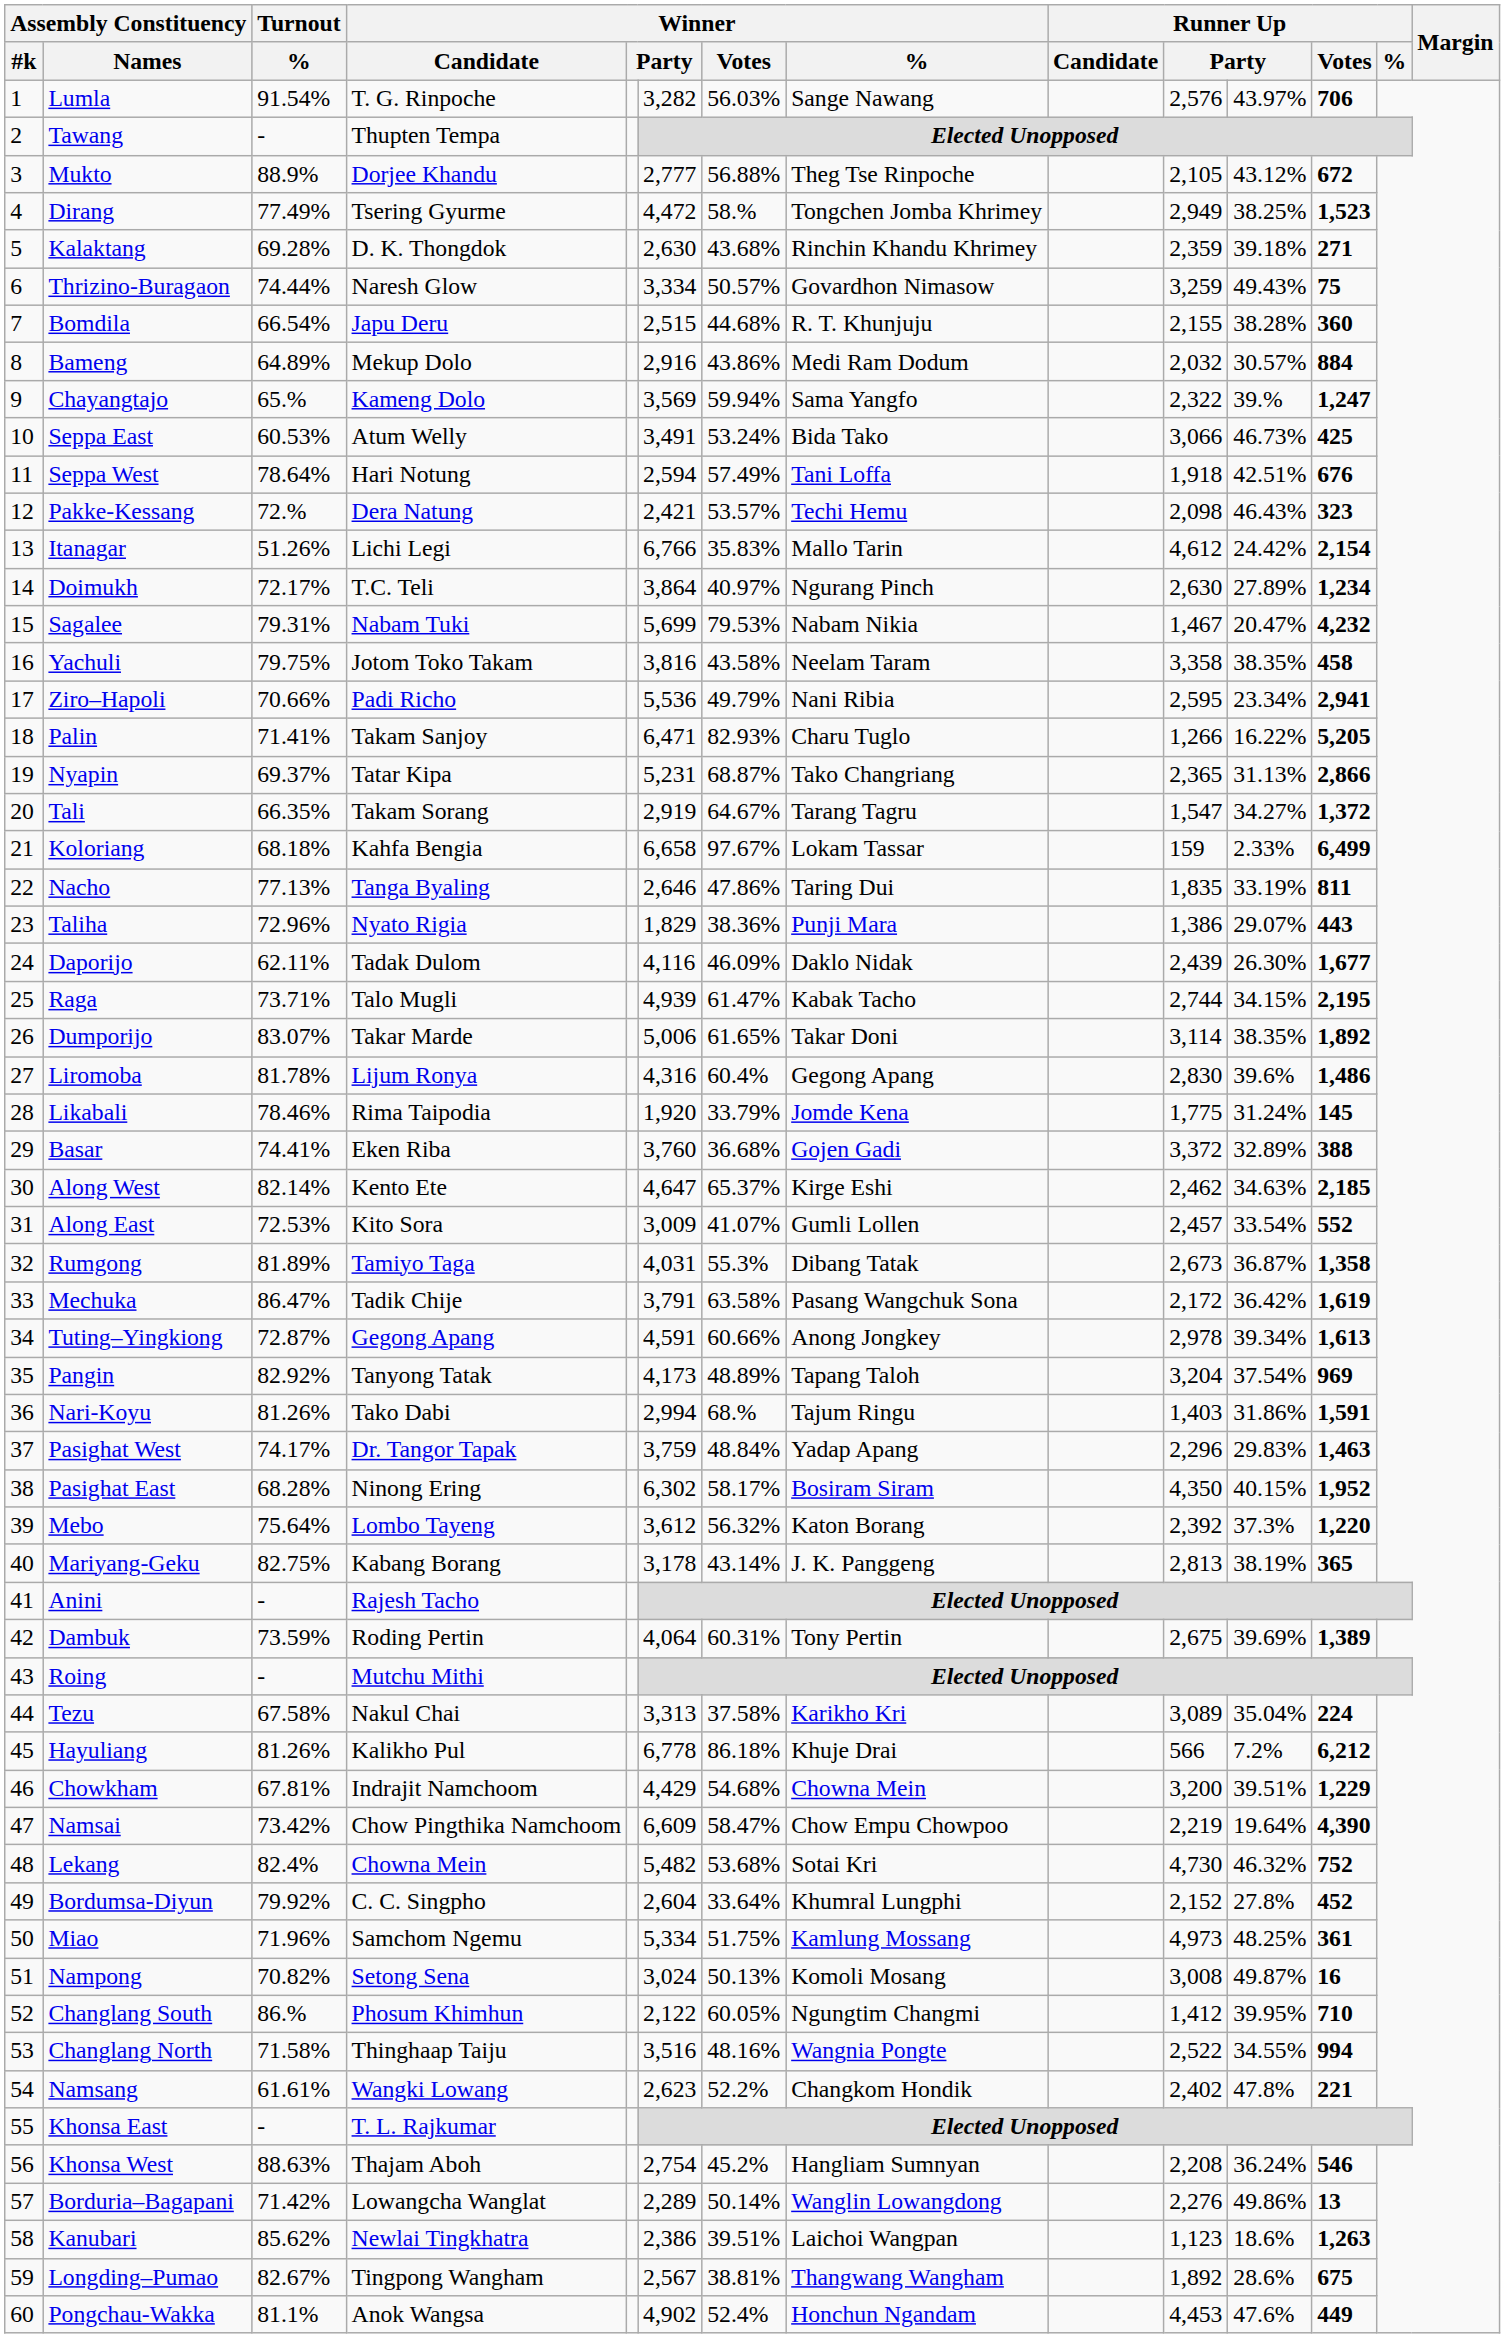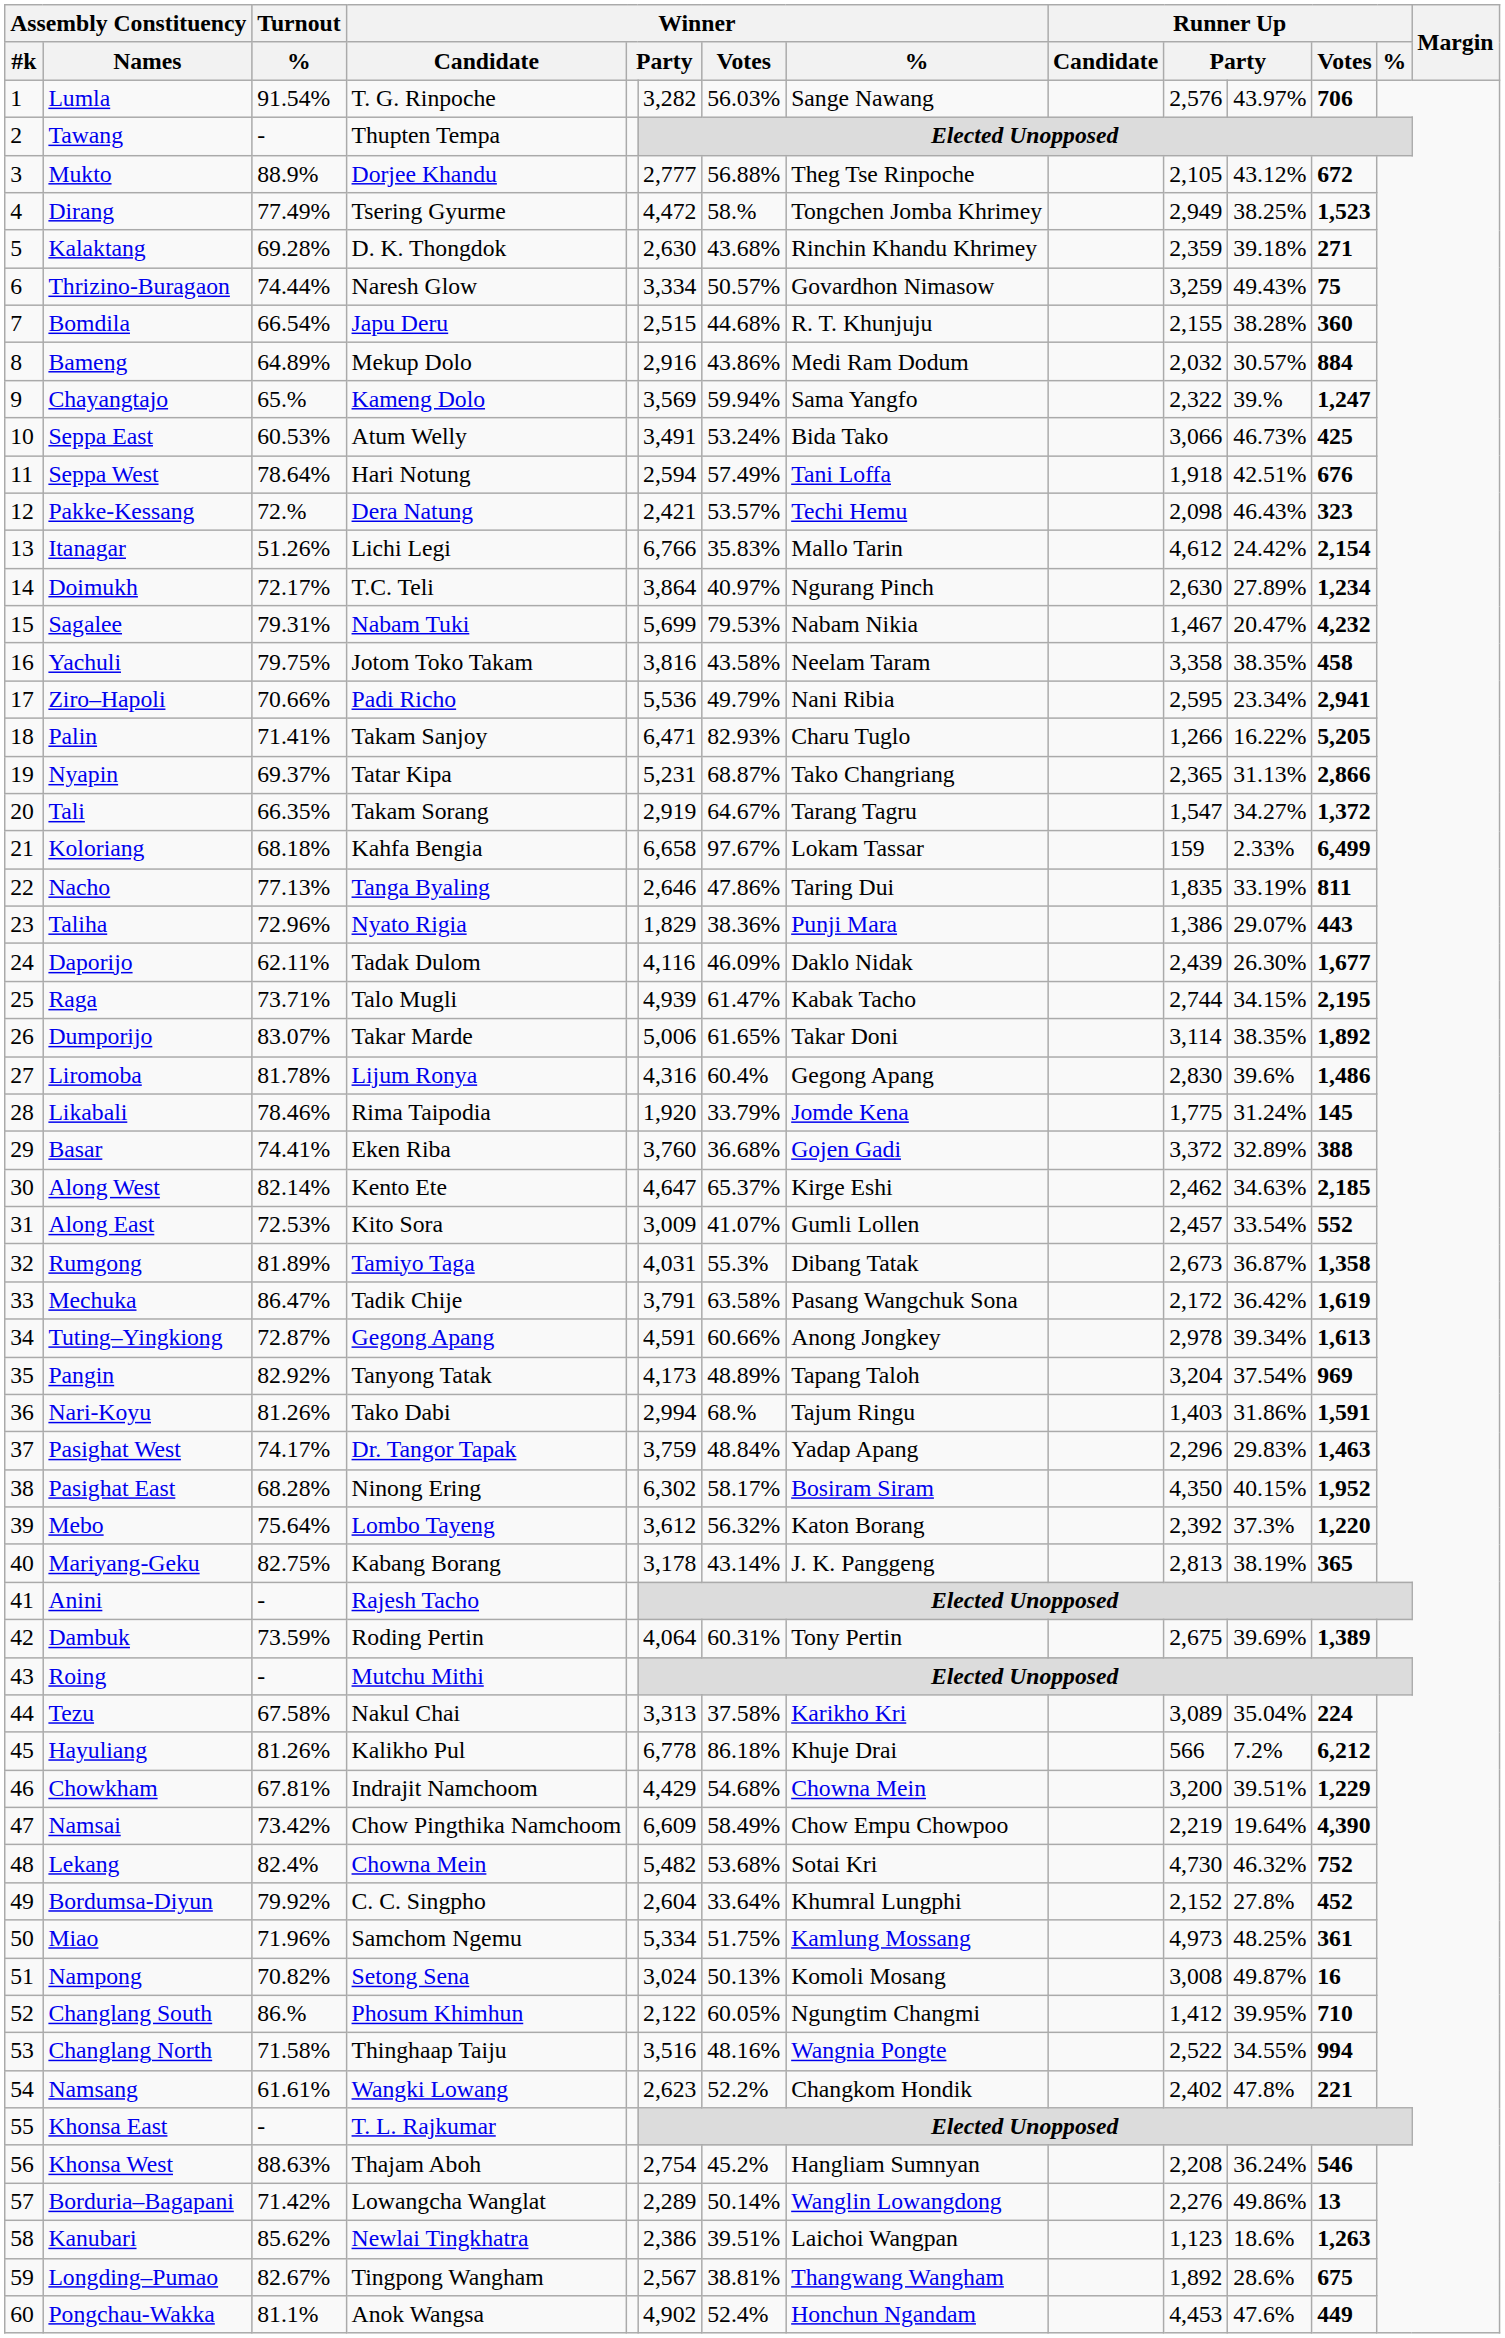(744, 1825) 58.47% -> (744, 1825) 58.49%
